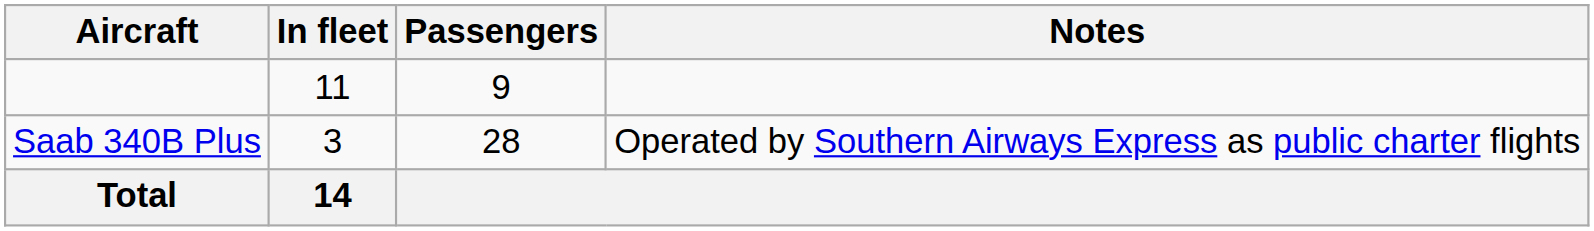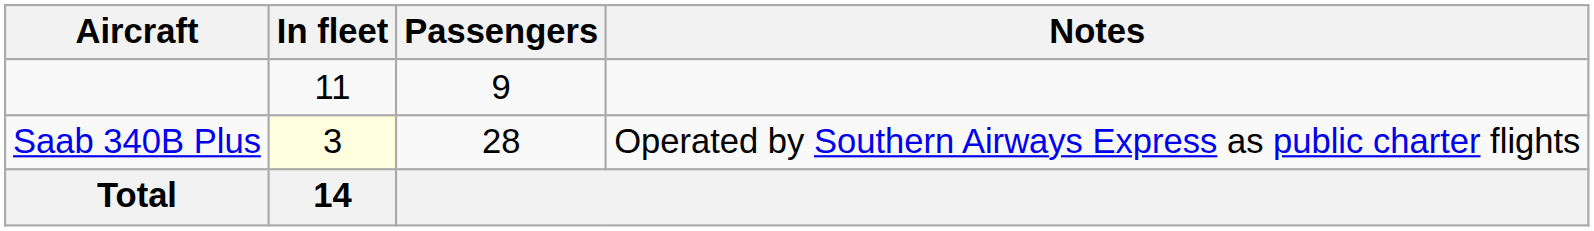(333, 141) no background -> (333, 141) lightyellow background
